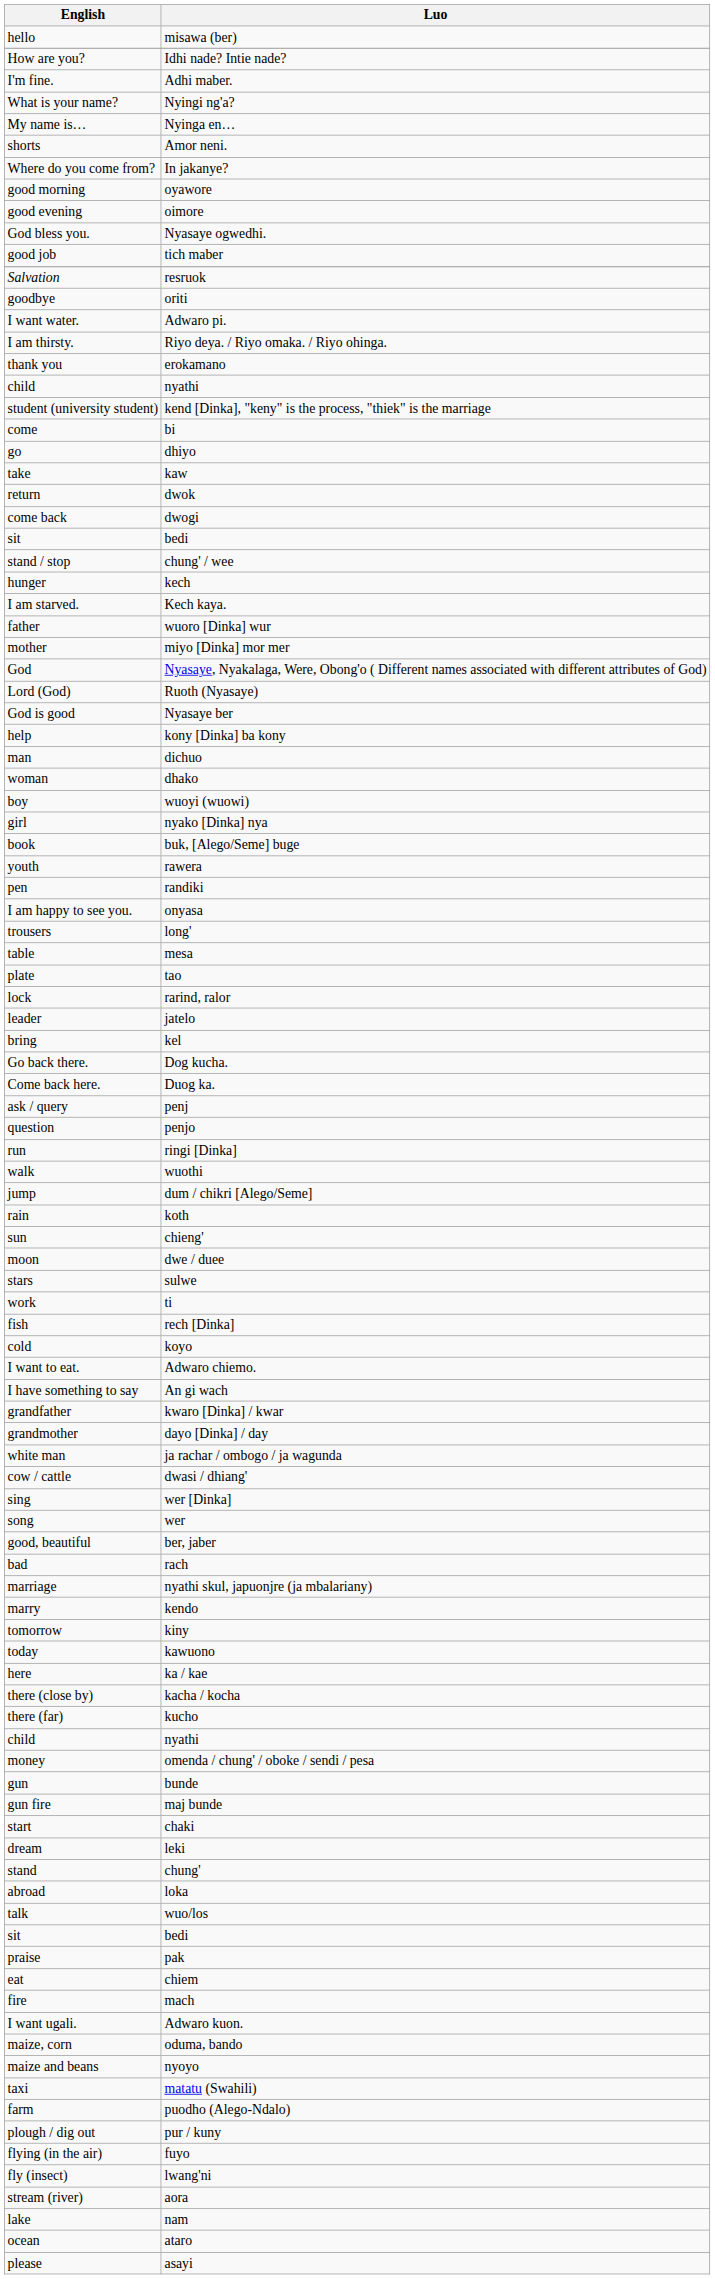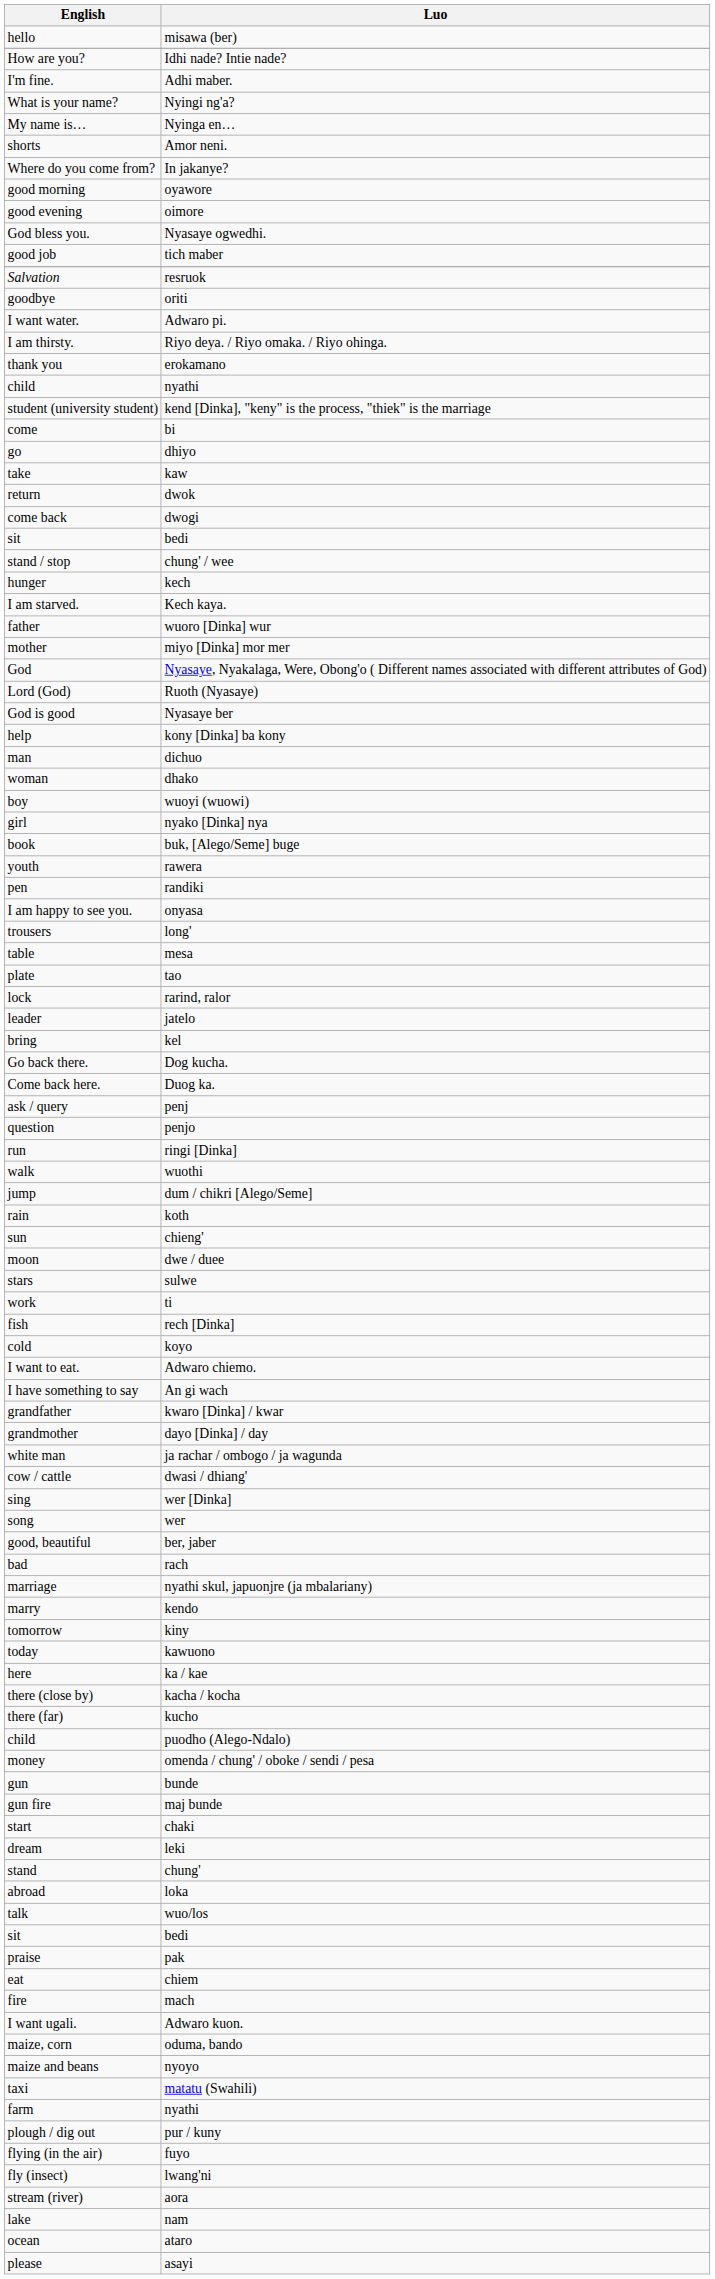(182, 1739) nyathi -> (227, 1739) puodho (Alego-Ndalo)
(227, 2110) puodho (Alego-Ndalo) -> (182, 2110) nyathi
